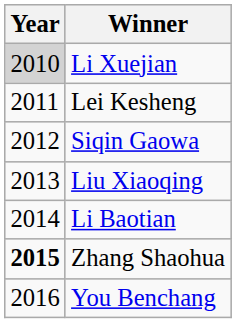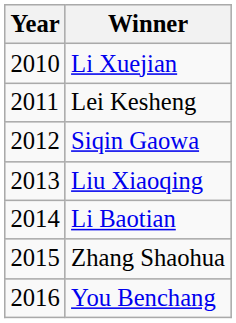(35, 63) lightgrey background -> (35, 63) no background
(35, 258) bold -> (35, 258) normal
